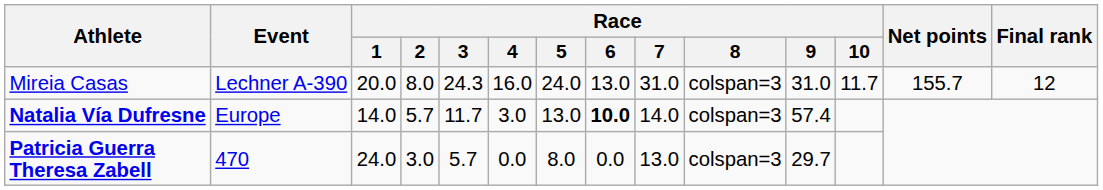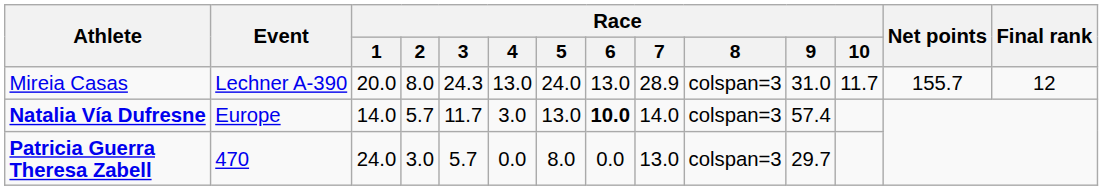(512, 83) 16.0 -> (512, 83) 13.0
(659, 83) 31.0 -> (659, 83) 28.9
